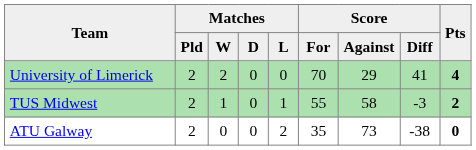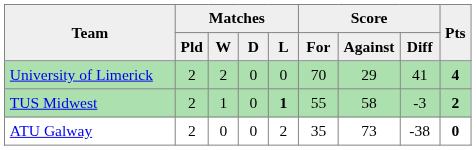(283, 102) normal -> (283, 102) bold
